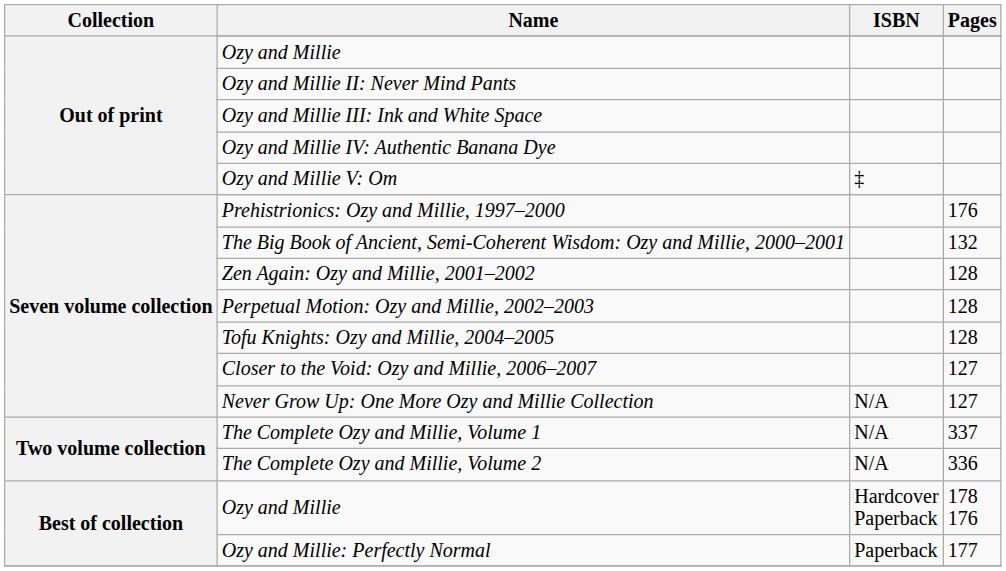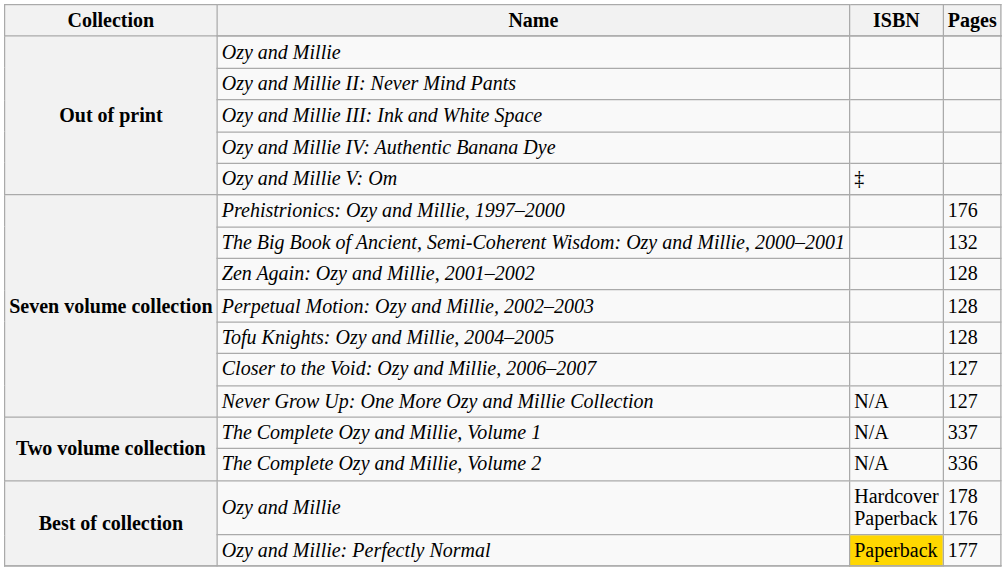(896, 550) no background -> (896, 550) gold background
